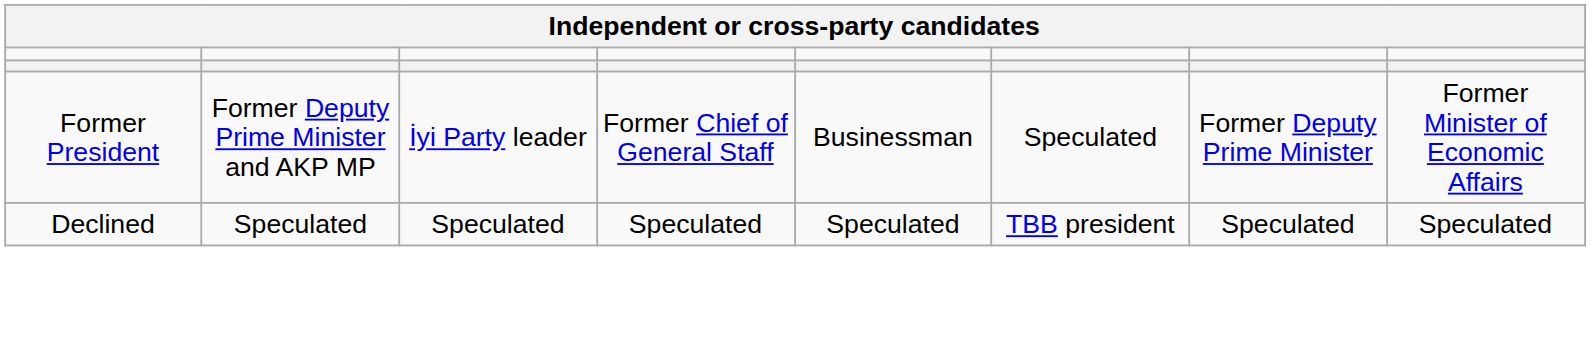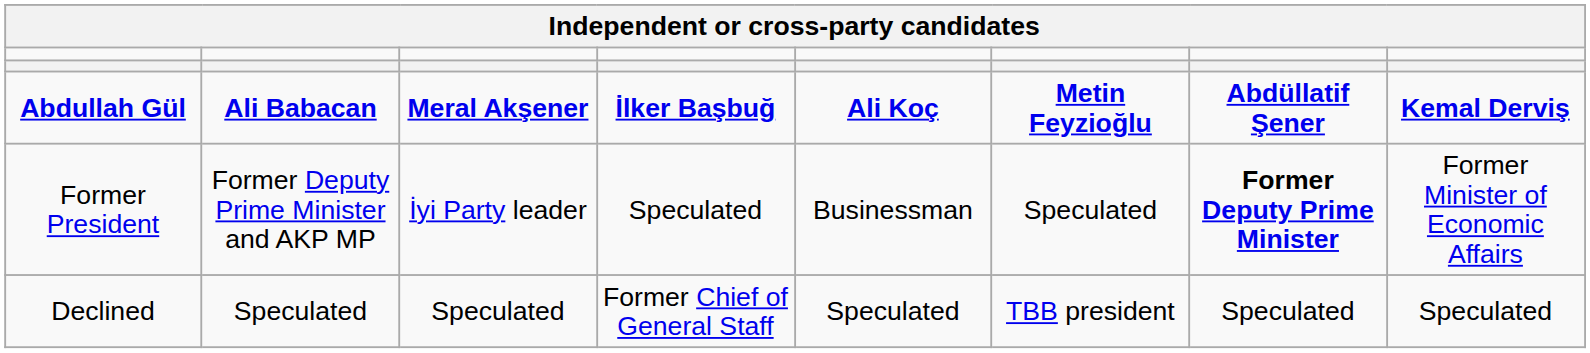+ row: (103, 108)
(695, 138) Former Chief of General Staff -> (695, 210) Speculated
(1288, 138) normal -> (1288, 210) bold
(695, 224) Speculated -> (695, 311) Former Chief of General Staff
